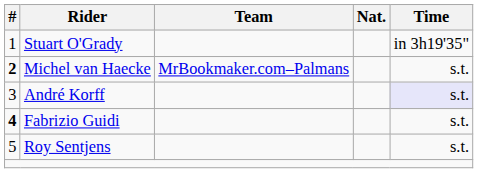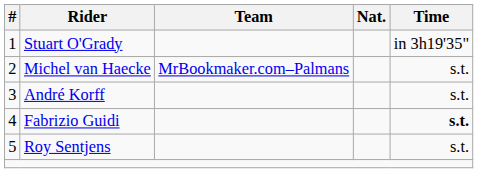(12, 69) bold -> (12, 69) normal
(460, 95) lavender background -> (460, 95) no background
(12, 120) bold -> (12, 120) normal
(460, 120) normal -> (459, 120) bold
